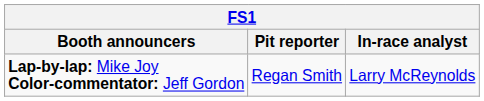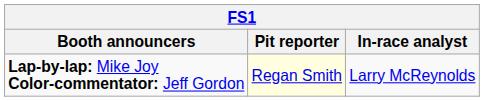(297, 75) no background -> (297, 75) lightyellow background
